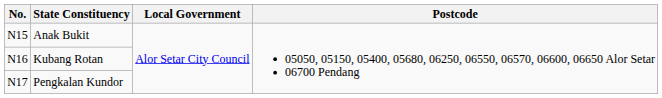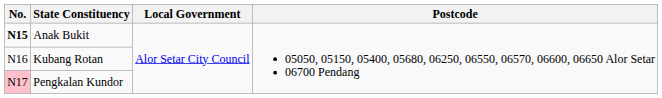(17, 35) normal -> (17, 35) bold
(17, 81) no background -> (17, 81) pink background
